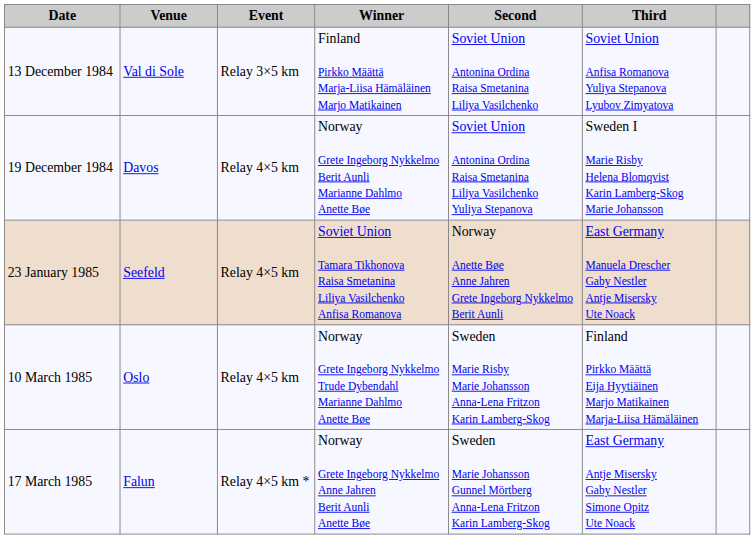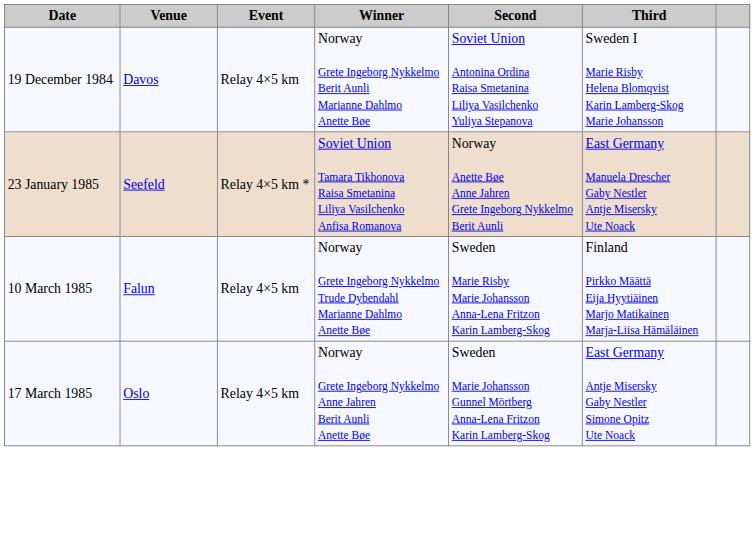- row: (60, 71)
(260, 272) Relay 4×5 km -> (265, 184) Relay 4×5 km *
(136, 377) Oslo -> (139, 288) Falun
(139, 481) Falun -> (136, 393) Oslo
(265, 481) Relay 4×5 km * -> (260, 393) Relay 4×5 km
